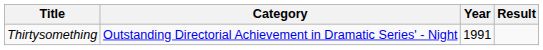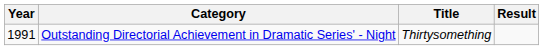columns swapped: (477, 14) <-> (52, 14)
